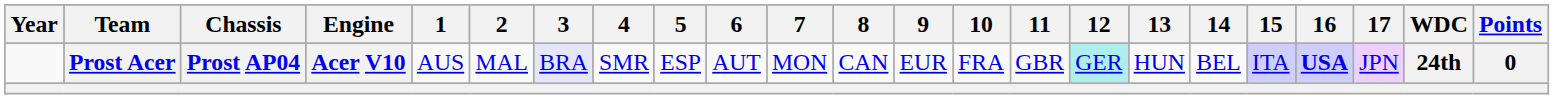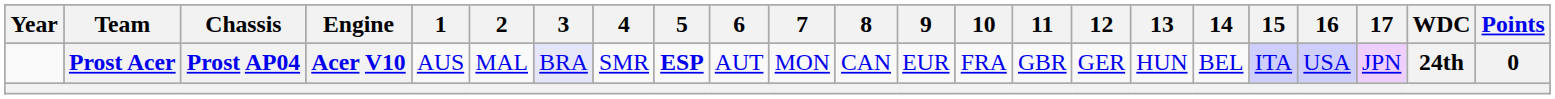(681, 62) normal -> (682, 62) bold
(1099, 62) paleturquoise background -> (1101, 62) no background
(1324, 62) bold -> (1327, 62) normal
